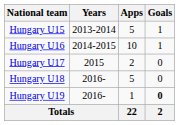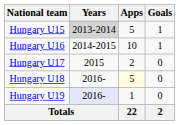(94, 29) no background -> (94, 29) lightgrey background
(132, 79) no background -> (132, 79) lightyellow background
(94, 96) no background -> (94, 96) lavender background
(160, 96) bold -> (160, 96) normal
